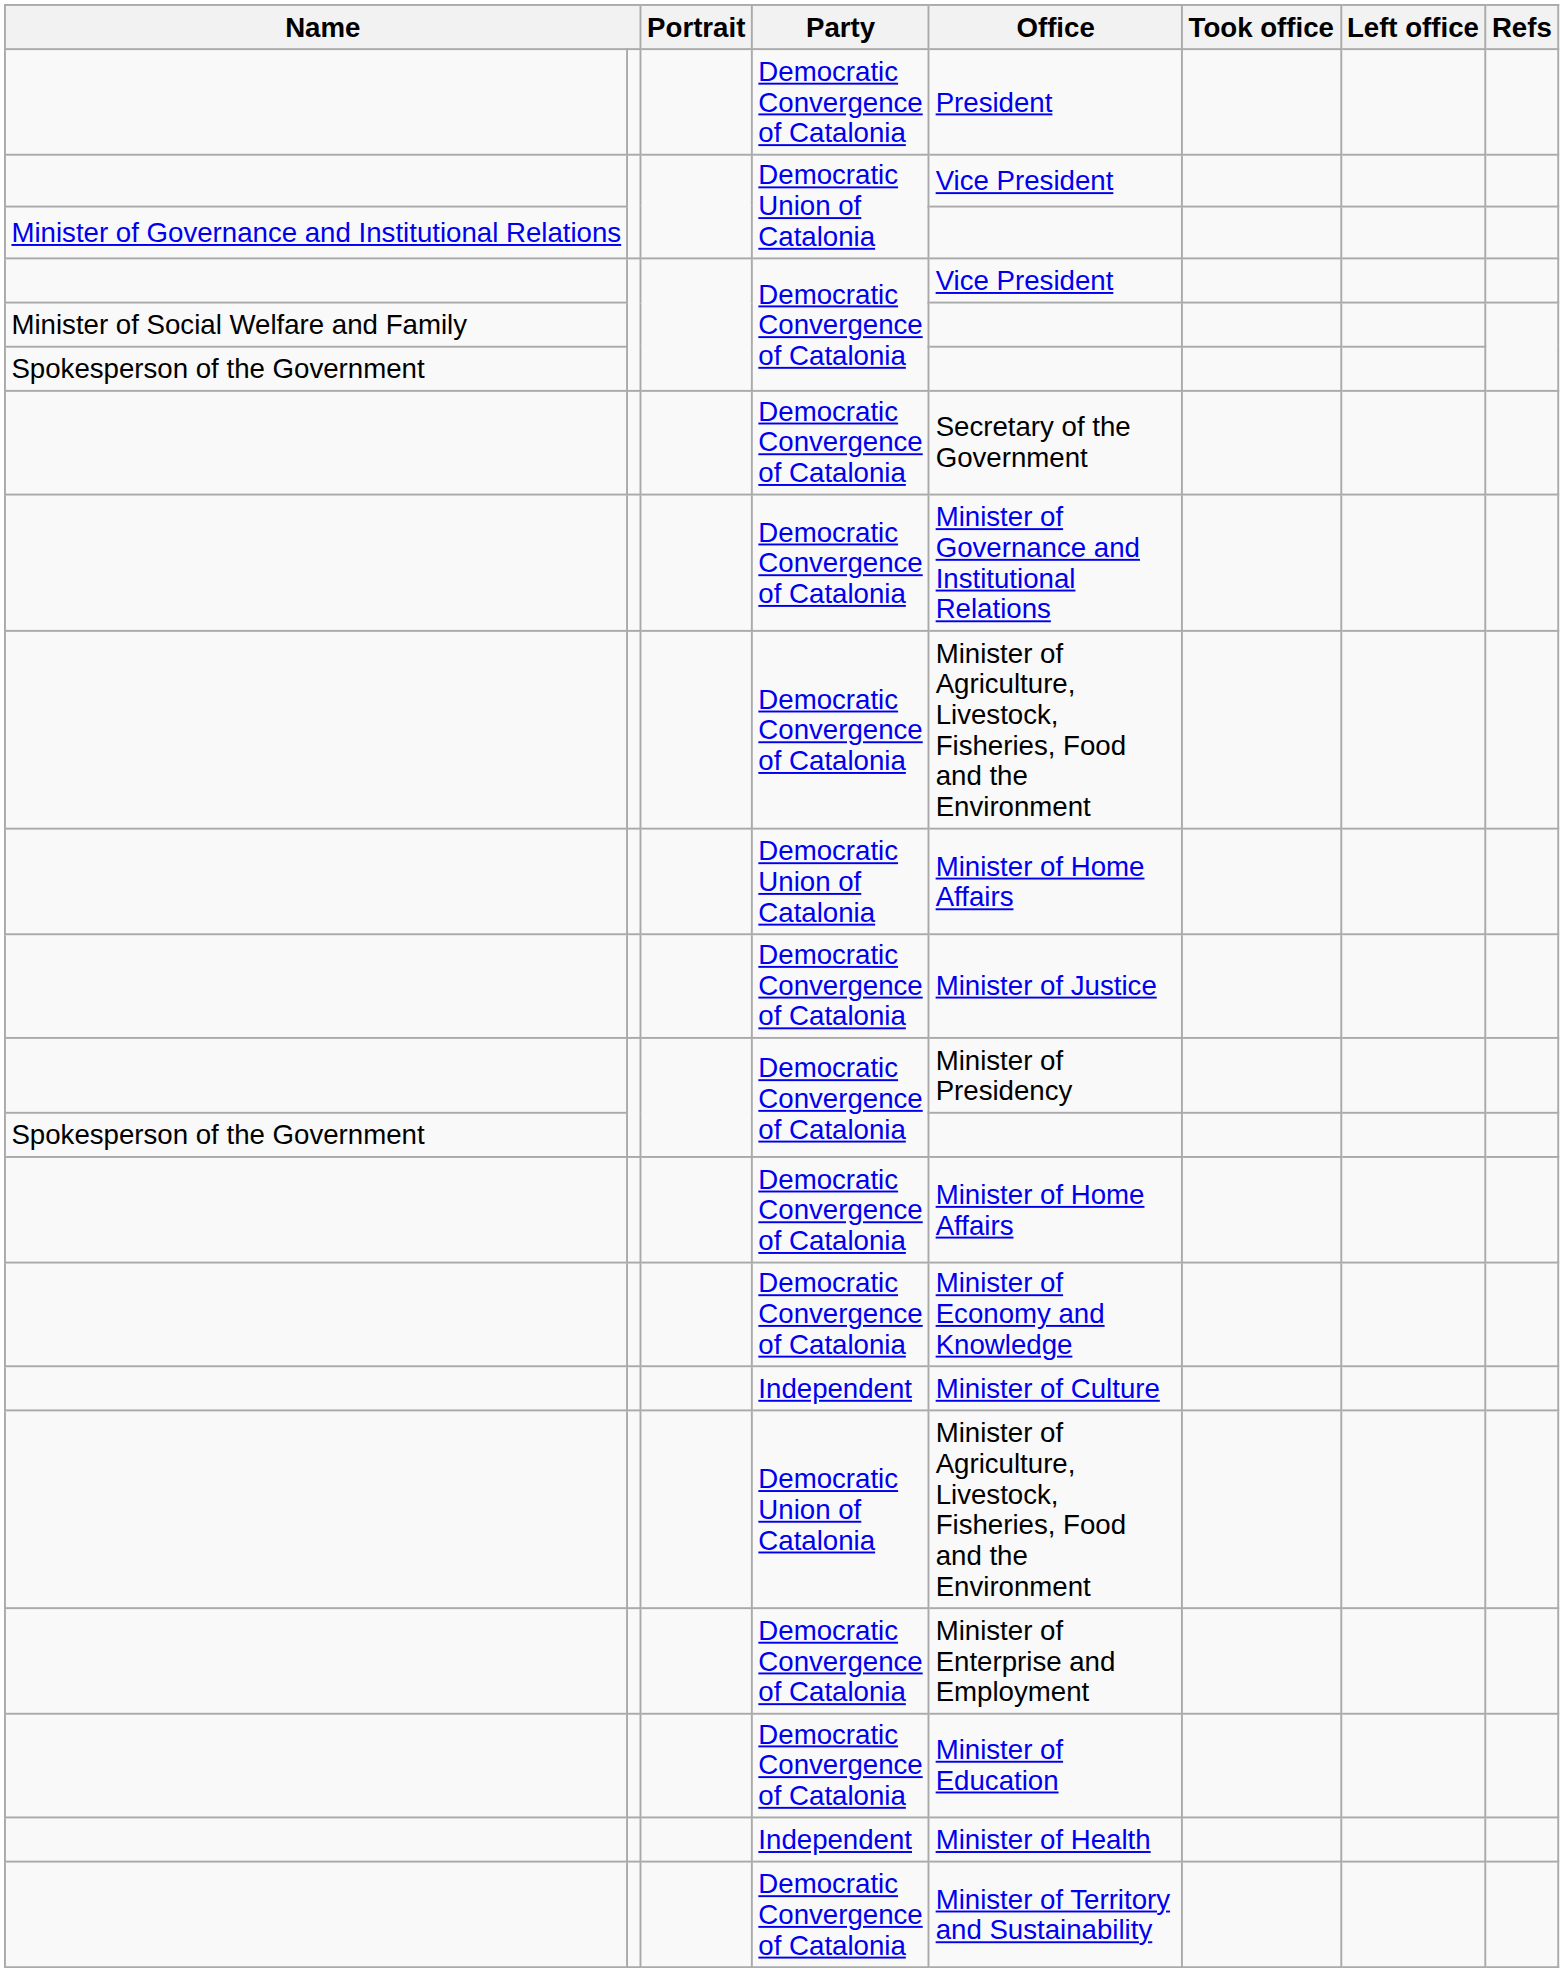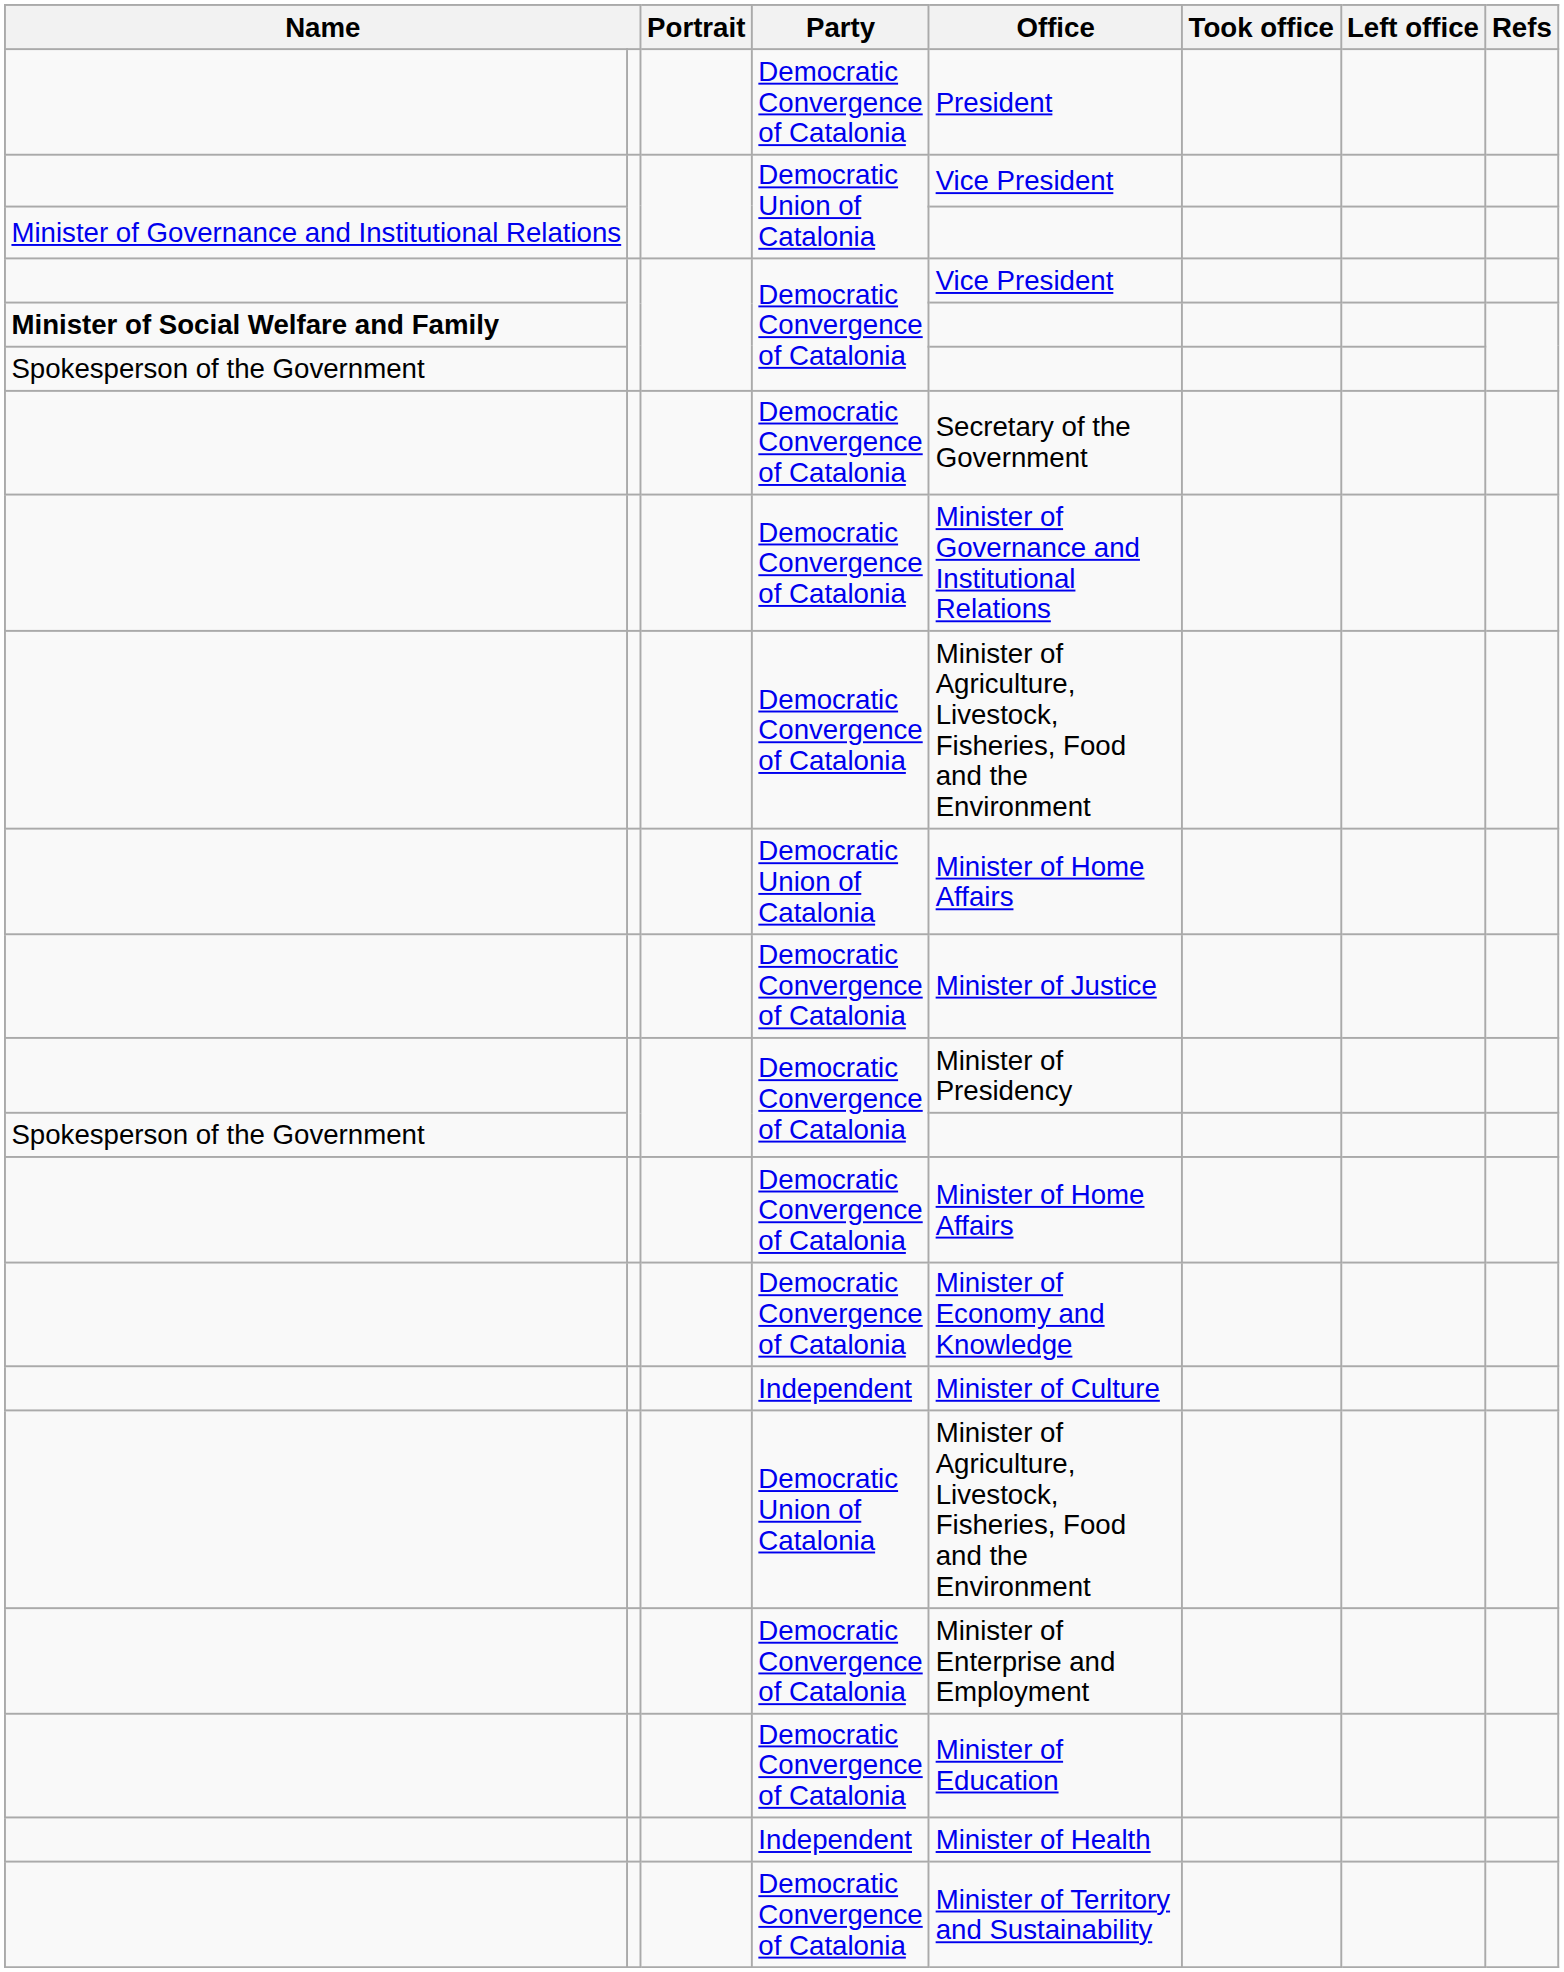(239, 325) normal -> (255, 325) bold
